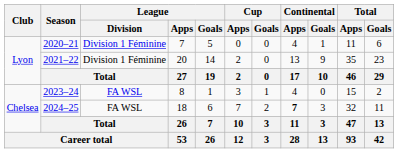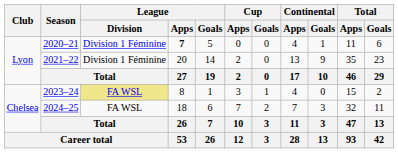(182, 44) normal -> (182, 44) bold
(125, 92) no background -> (125, 92) khaki background
(295, 108) bold -> (295, 108) normal
